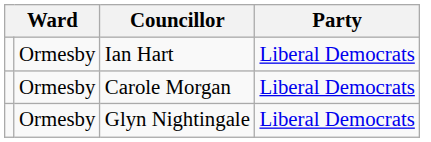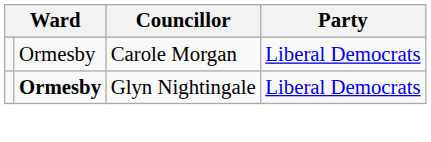- row: (139, 53)
(57, 119) normal -> (60, 86) bold
